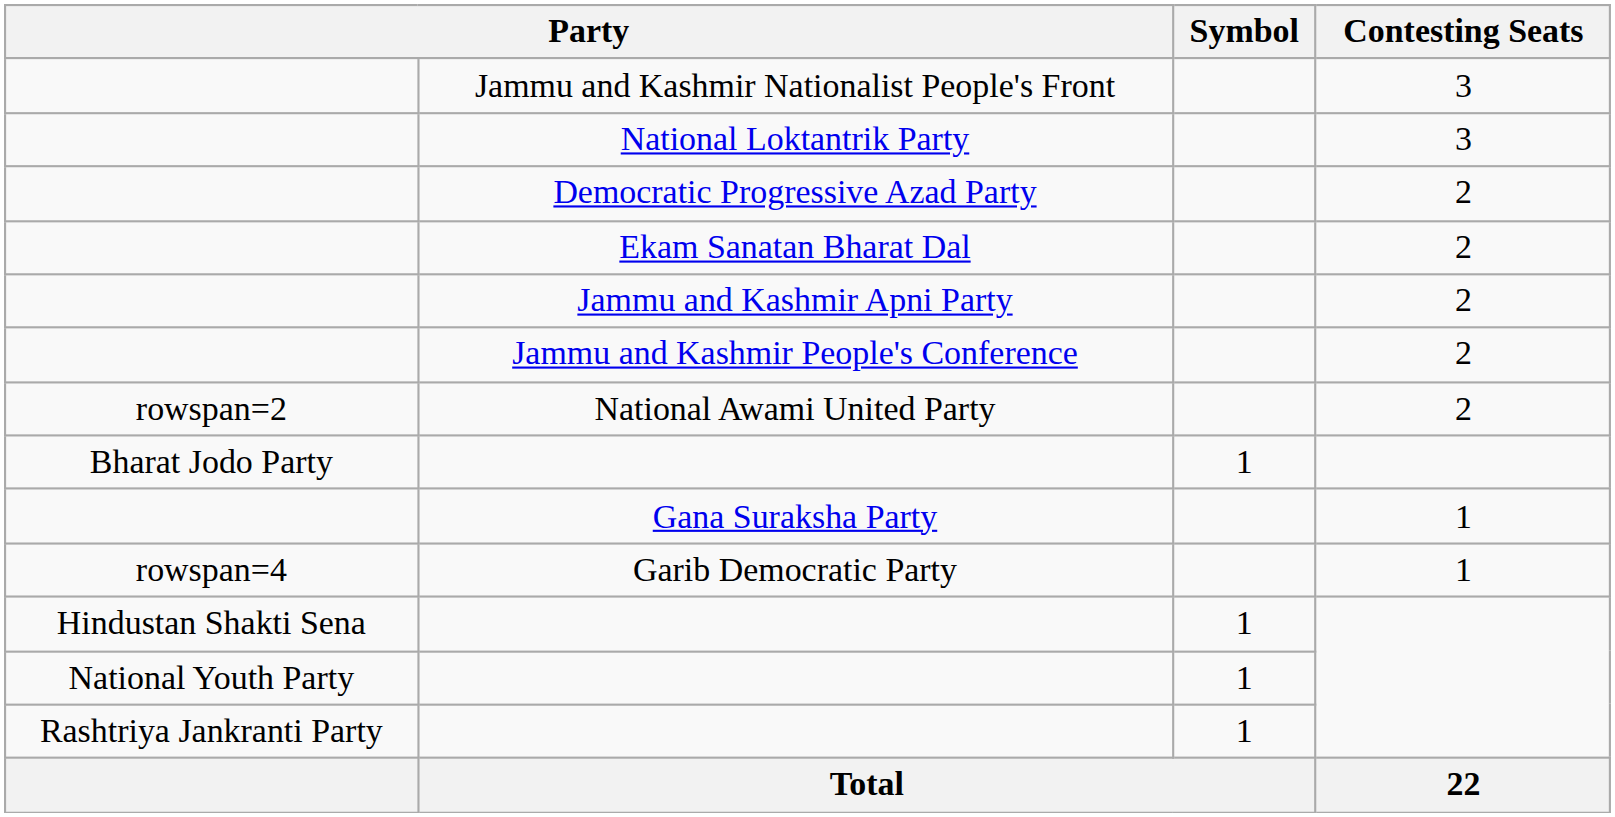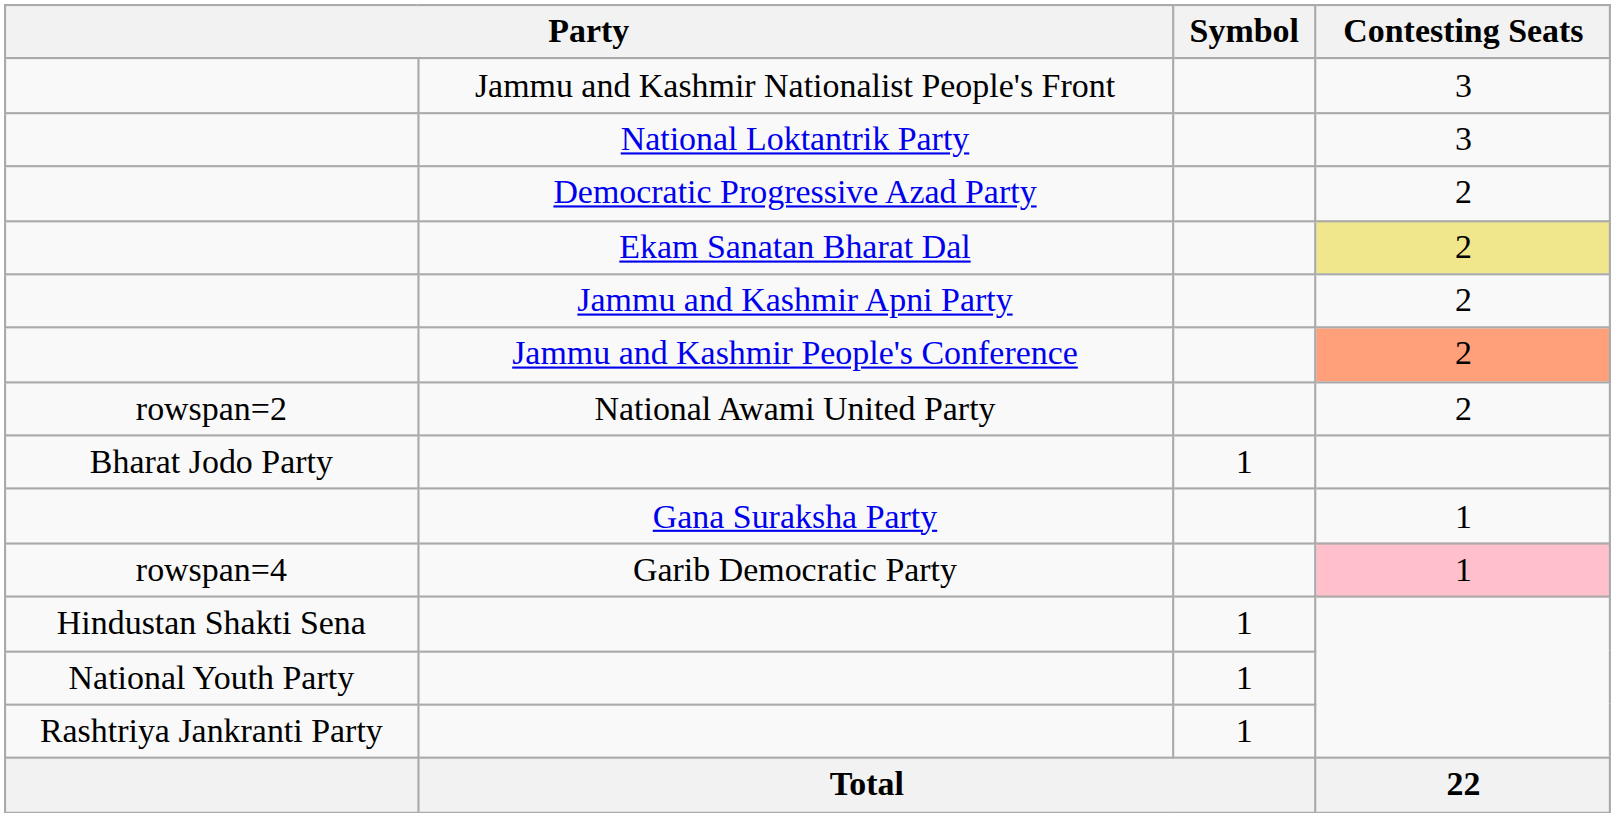(1463, 246) no background -> (1463, 246) khaki background
(1463, 354) no background -> (1463, 354) lightsalmon background
(1463, 569) no background -> (1463, 569) pink background
